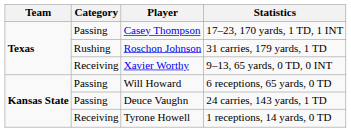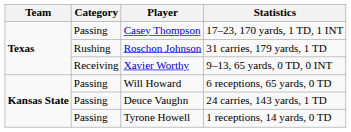(96, 118) Receiving -> (91, 118) Passing
